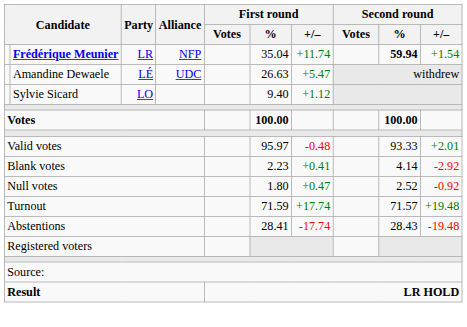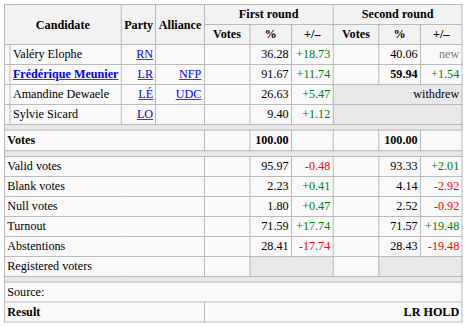+ row: (47, 54)
(275, 54) 35.04 -> (275, 74) 91.67
